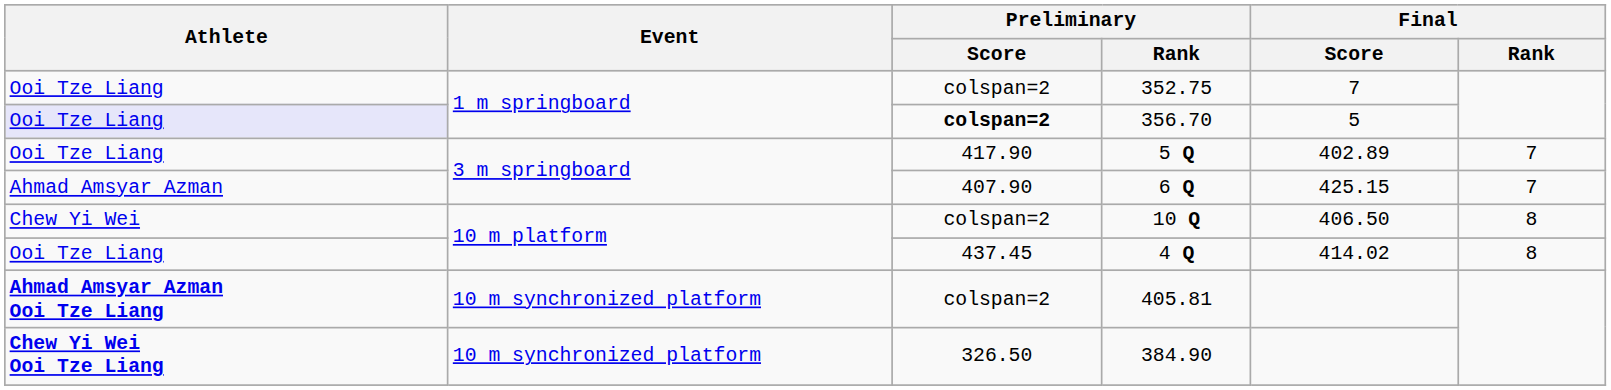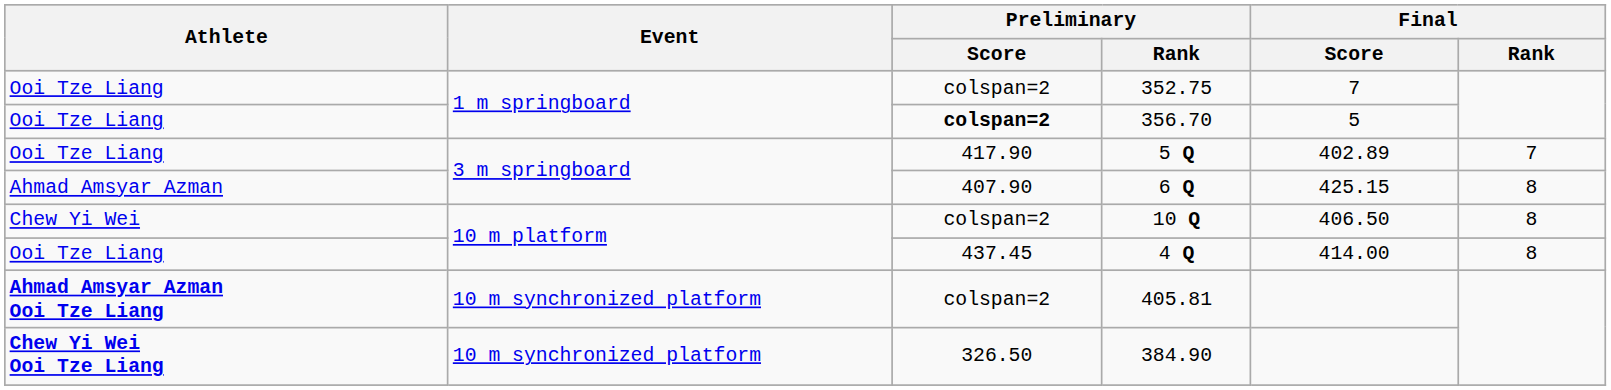(87, 121) lavender background -> (87, 121) no background
(1531, 187) 7 -> (1531, 187) 8
(1354, 254) 414.02 -> (1354, 254) 414.00
